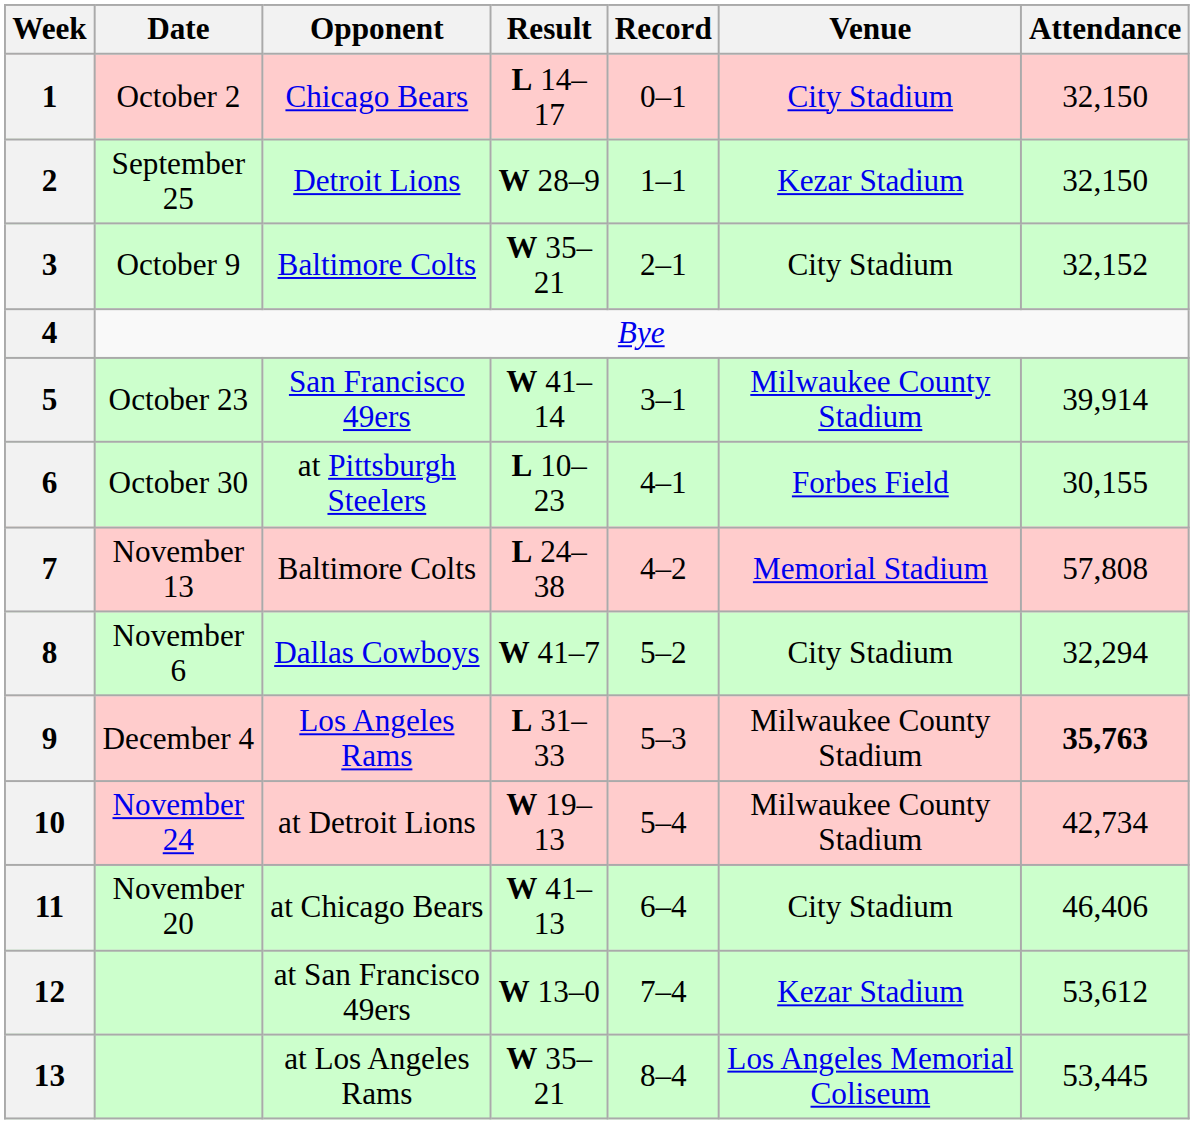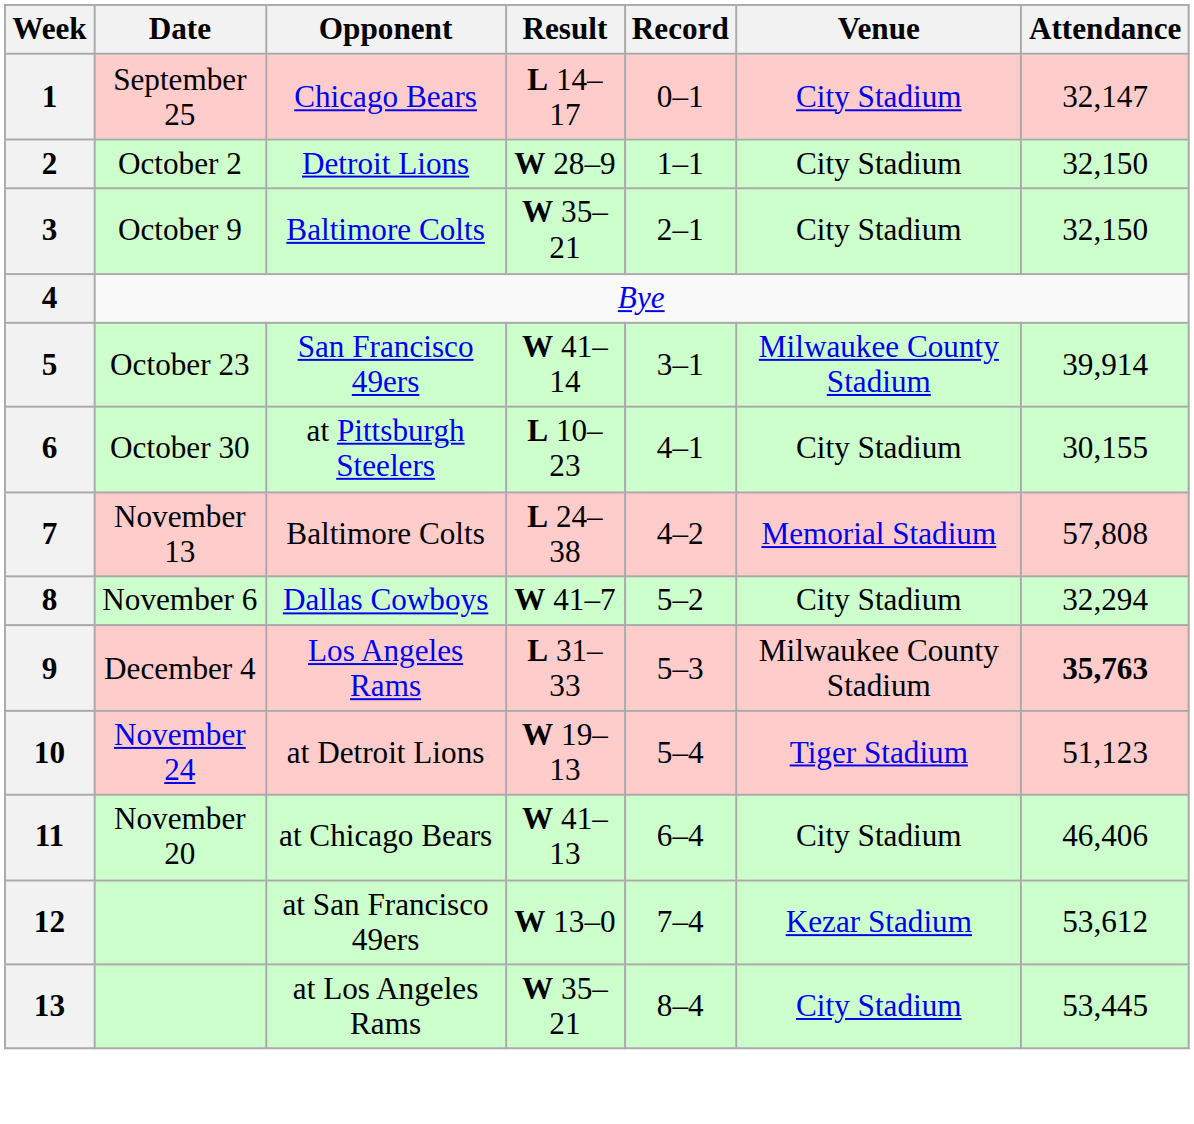(178, 96) October 2 -> (180, 96) September 25
(1105, 96) 32,150 -> (1105, 96) 32,147
(178, 180) September 25 -> (180, 163) October 2
(870, 180) Kezar Stadium -> (879, 163) City Stadium
(1105, 265) 32,152 -> (1105, 230) 32,150
(870, 484) Forbes Field -> (879, 448) City Stadium
(870, 822) Milwaukee County Stadium -> (879, 752) Tiger Stadium
(1105, 822) 42,734 -> (1105, 752) 51,123
(870, 1076) Los Angeles Memorial Coliseum -> (879, 1005) City Stadium
